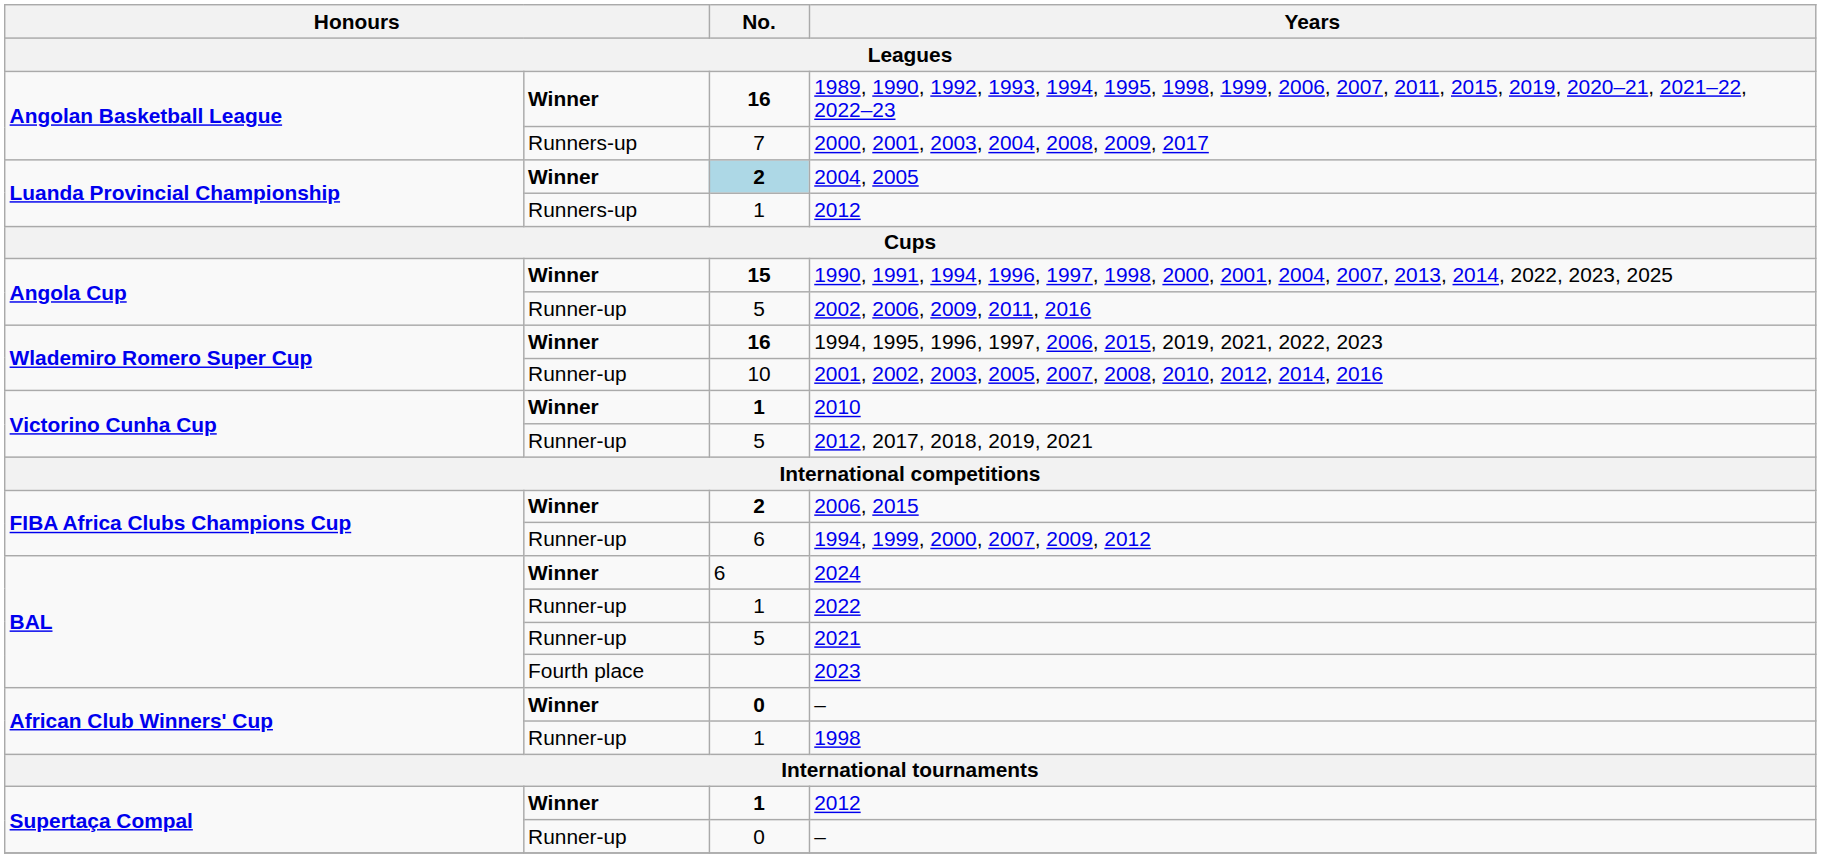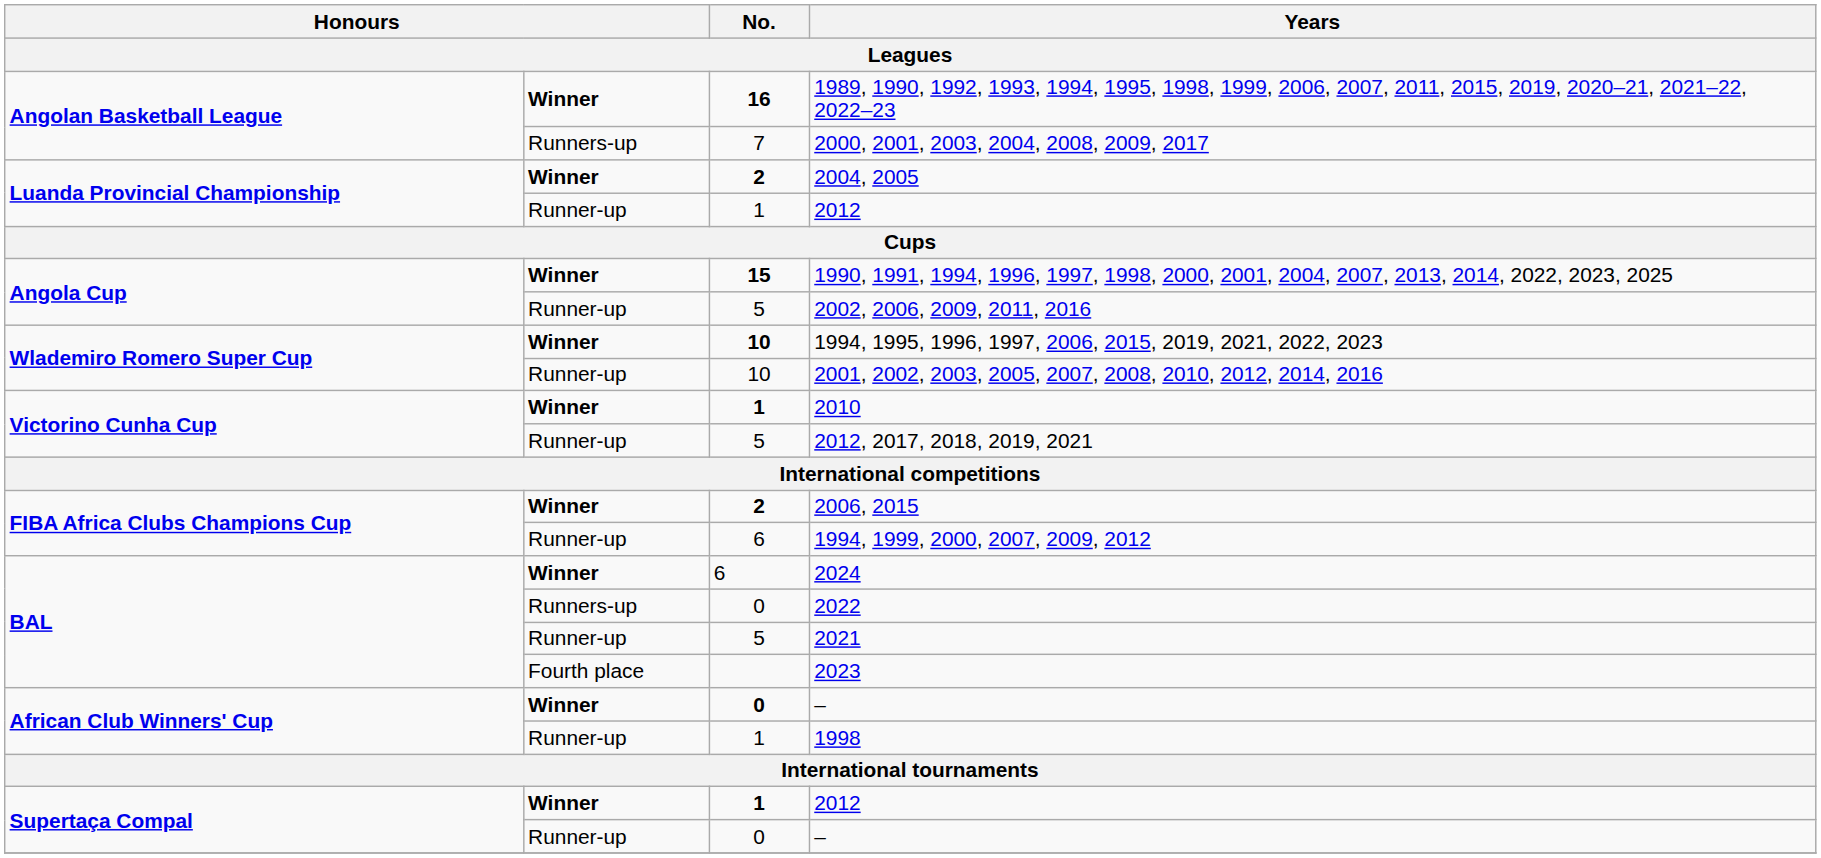(759, 177) lightblue background -> (759, 177) no background
(583, 210) Runners-up -> (577, 210) Runner-up
(759, 342) 16 -> (759, 342) 10
(577, 606) Runner-up -> (583, 606) Runners-up
(759, 606) 1 -> (759, 606) 0
